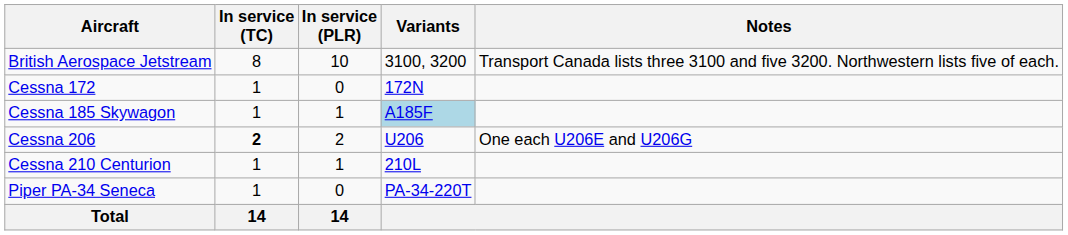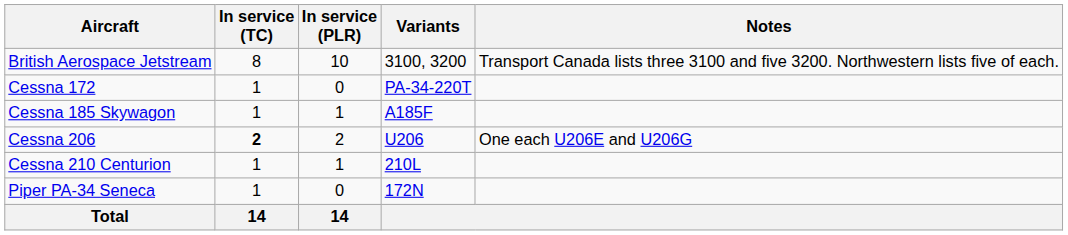(404, 87) 172N -> (428, 87) PA-34-220T
(409, 113) lightblue background -> (409, 113) no background
(428, 191) PA-34-220T -> (404, 191) 172N
